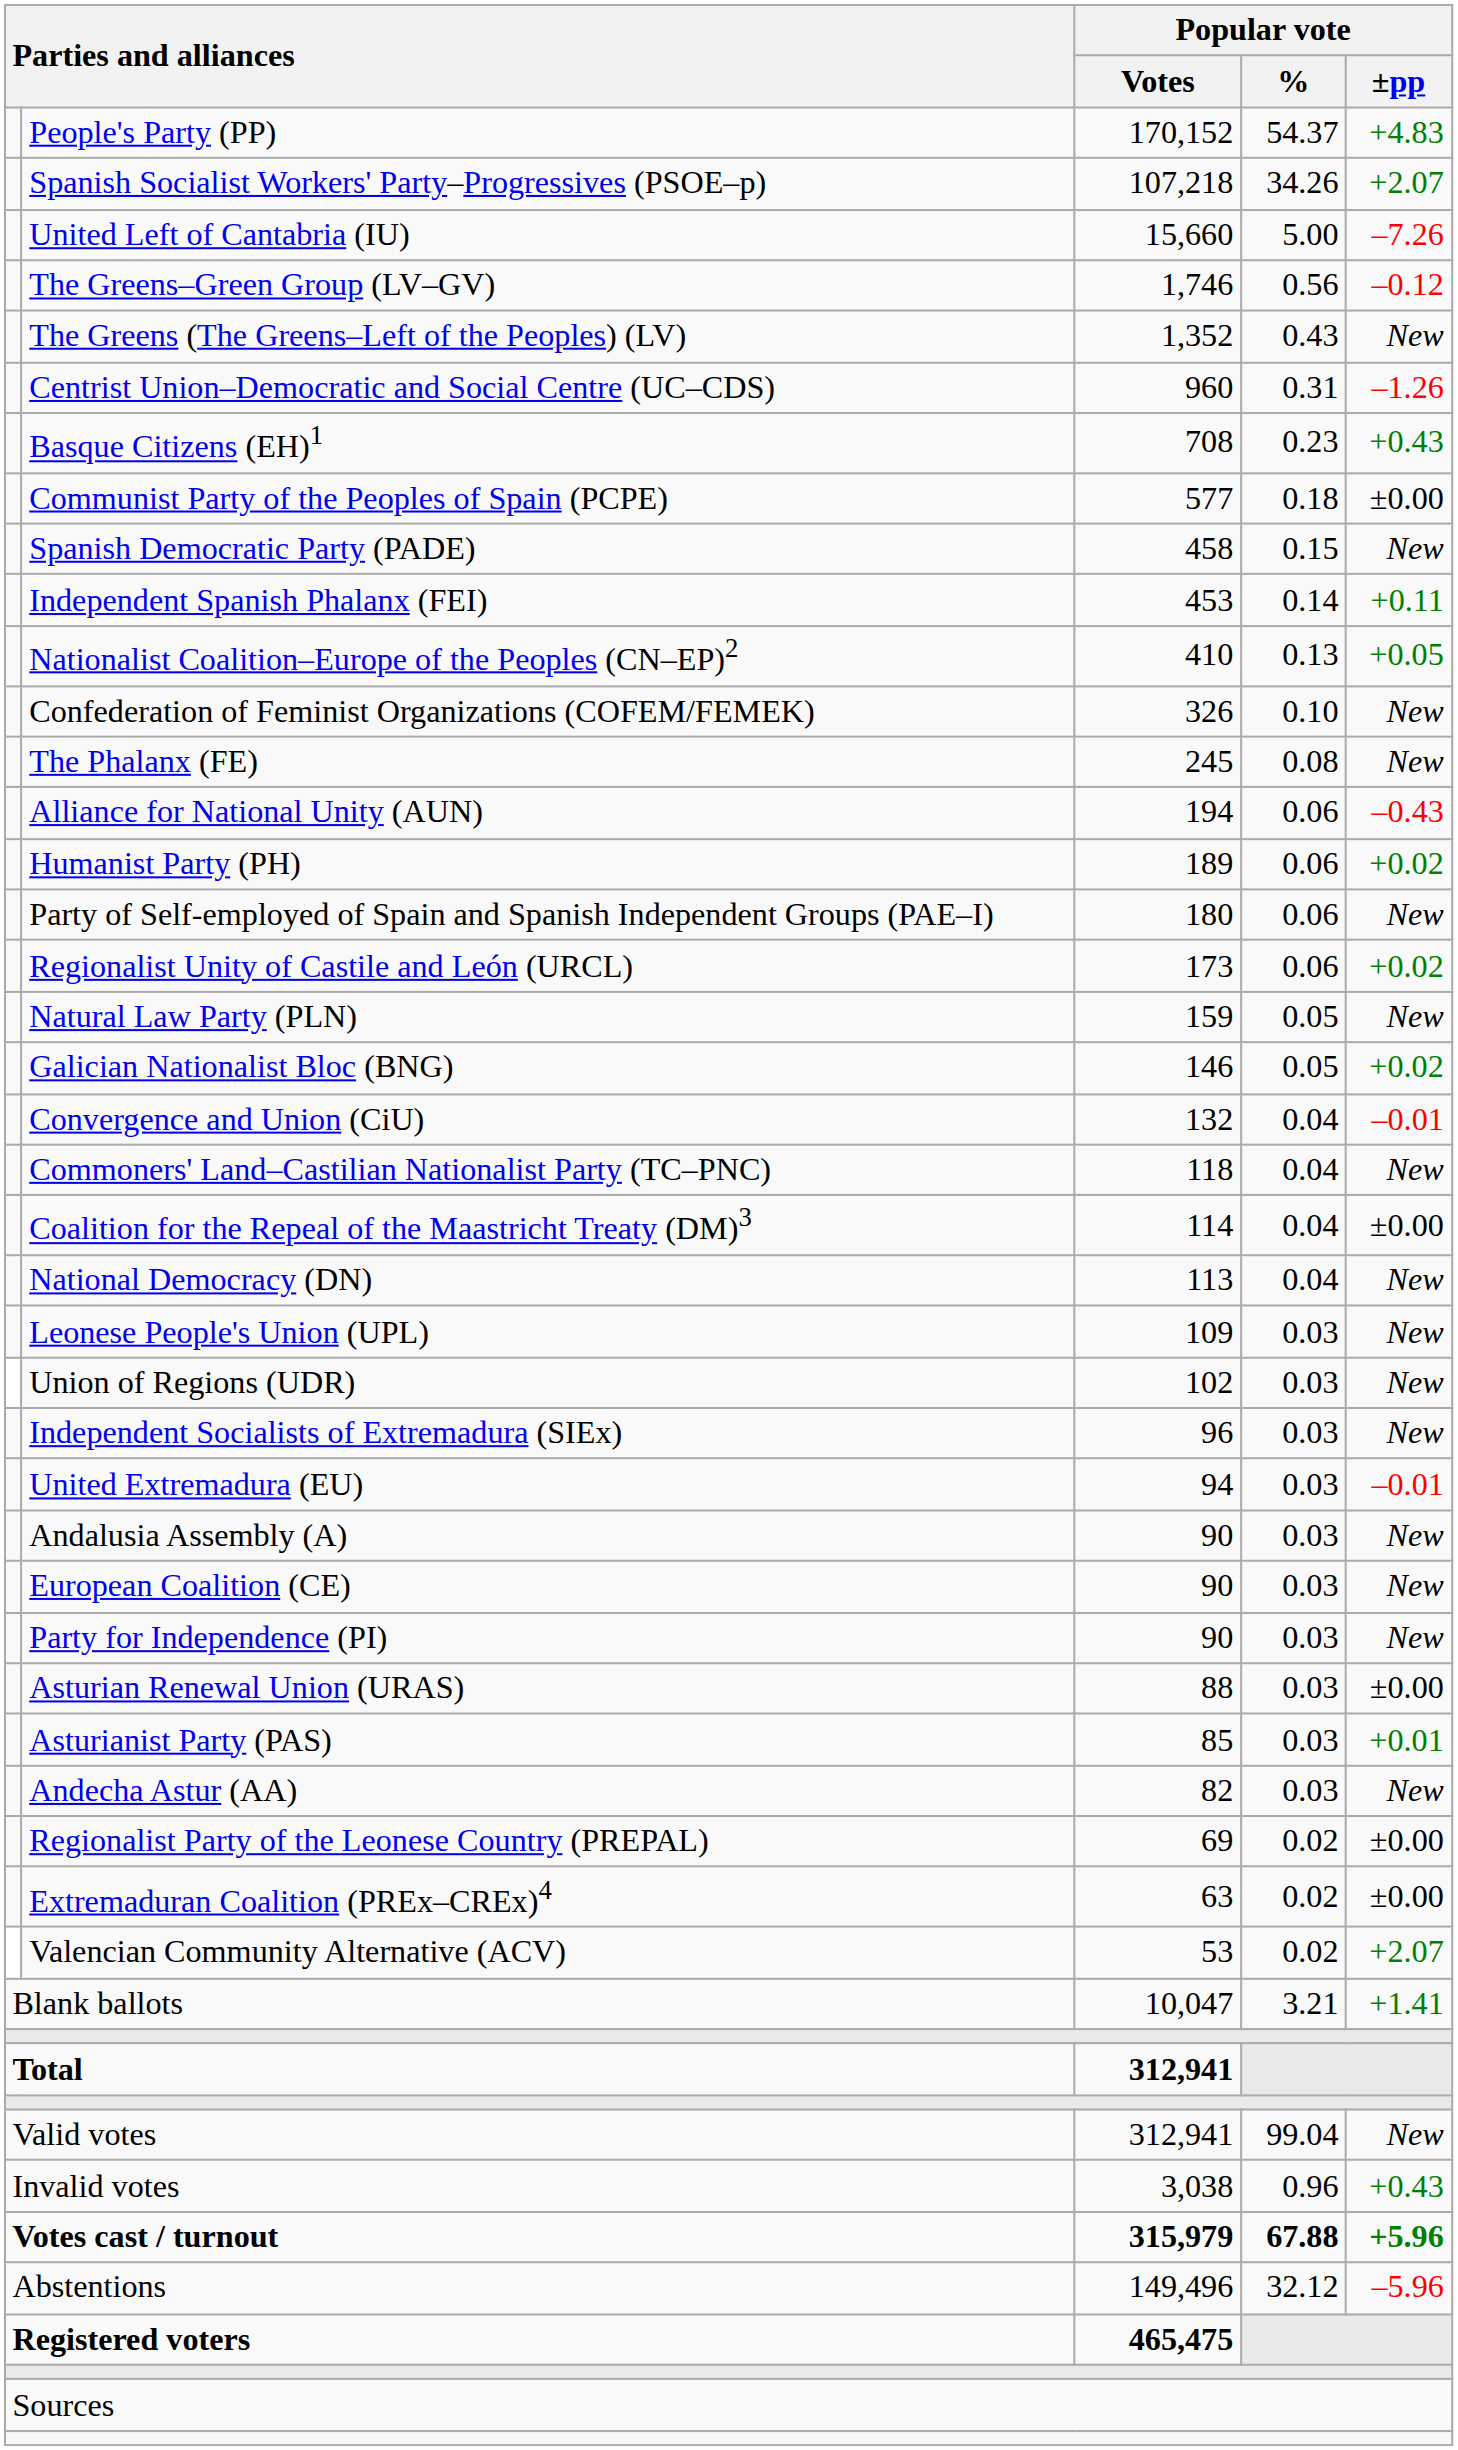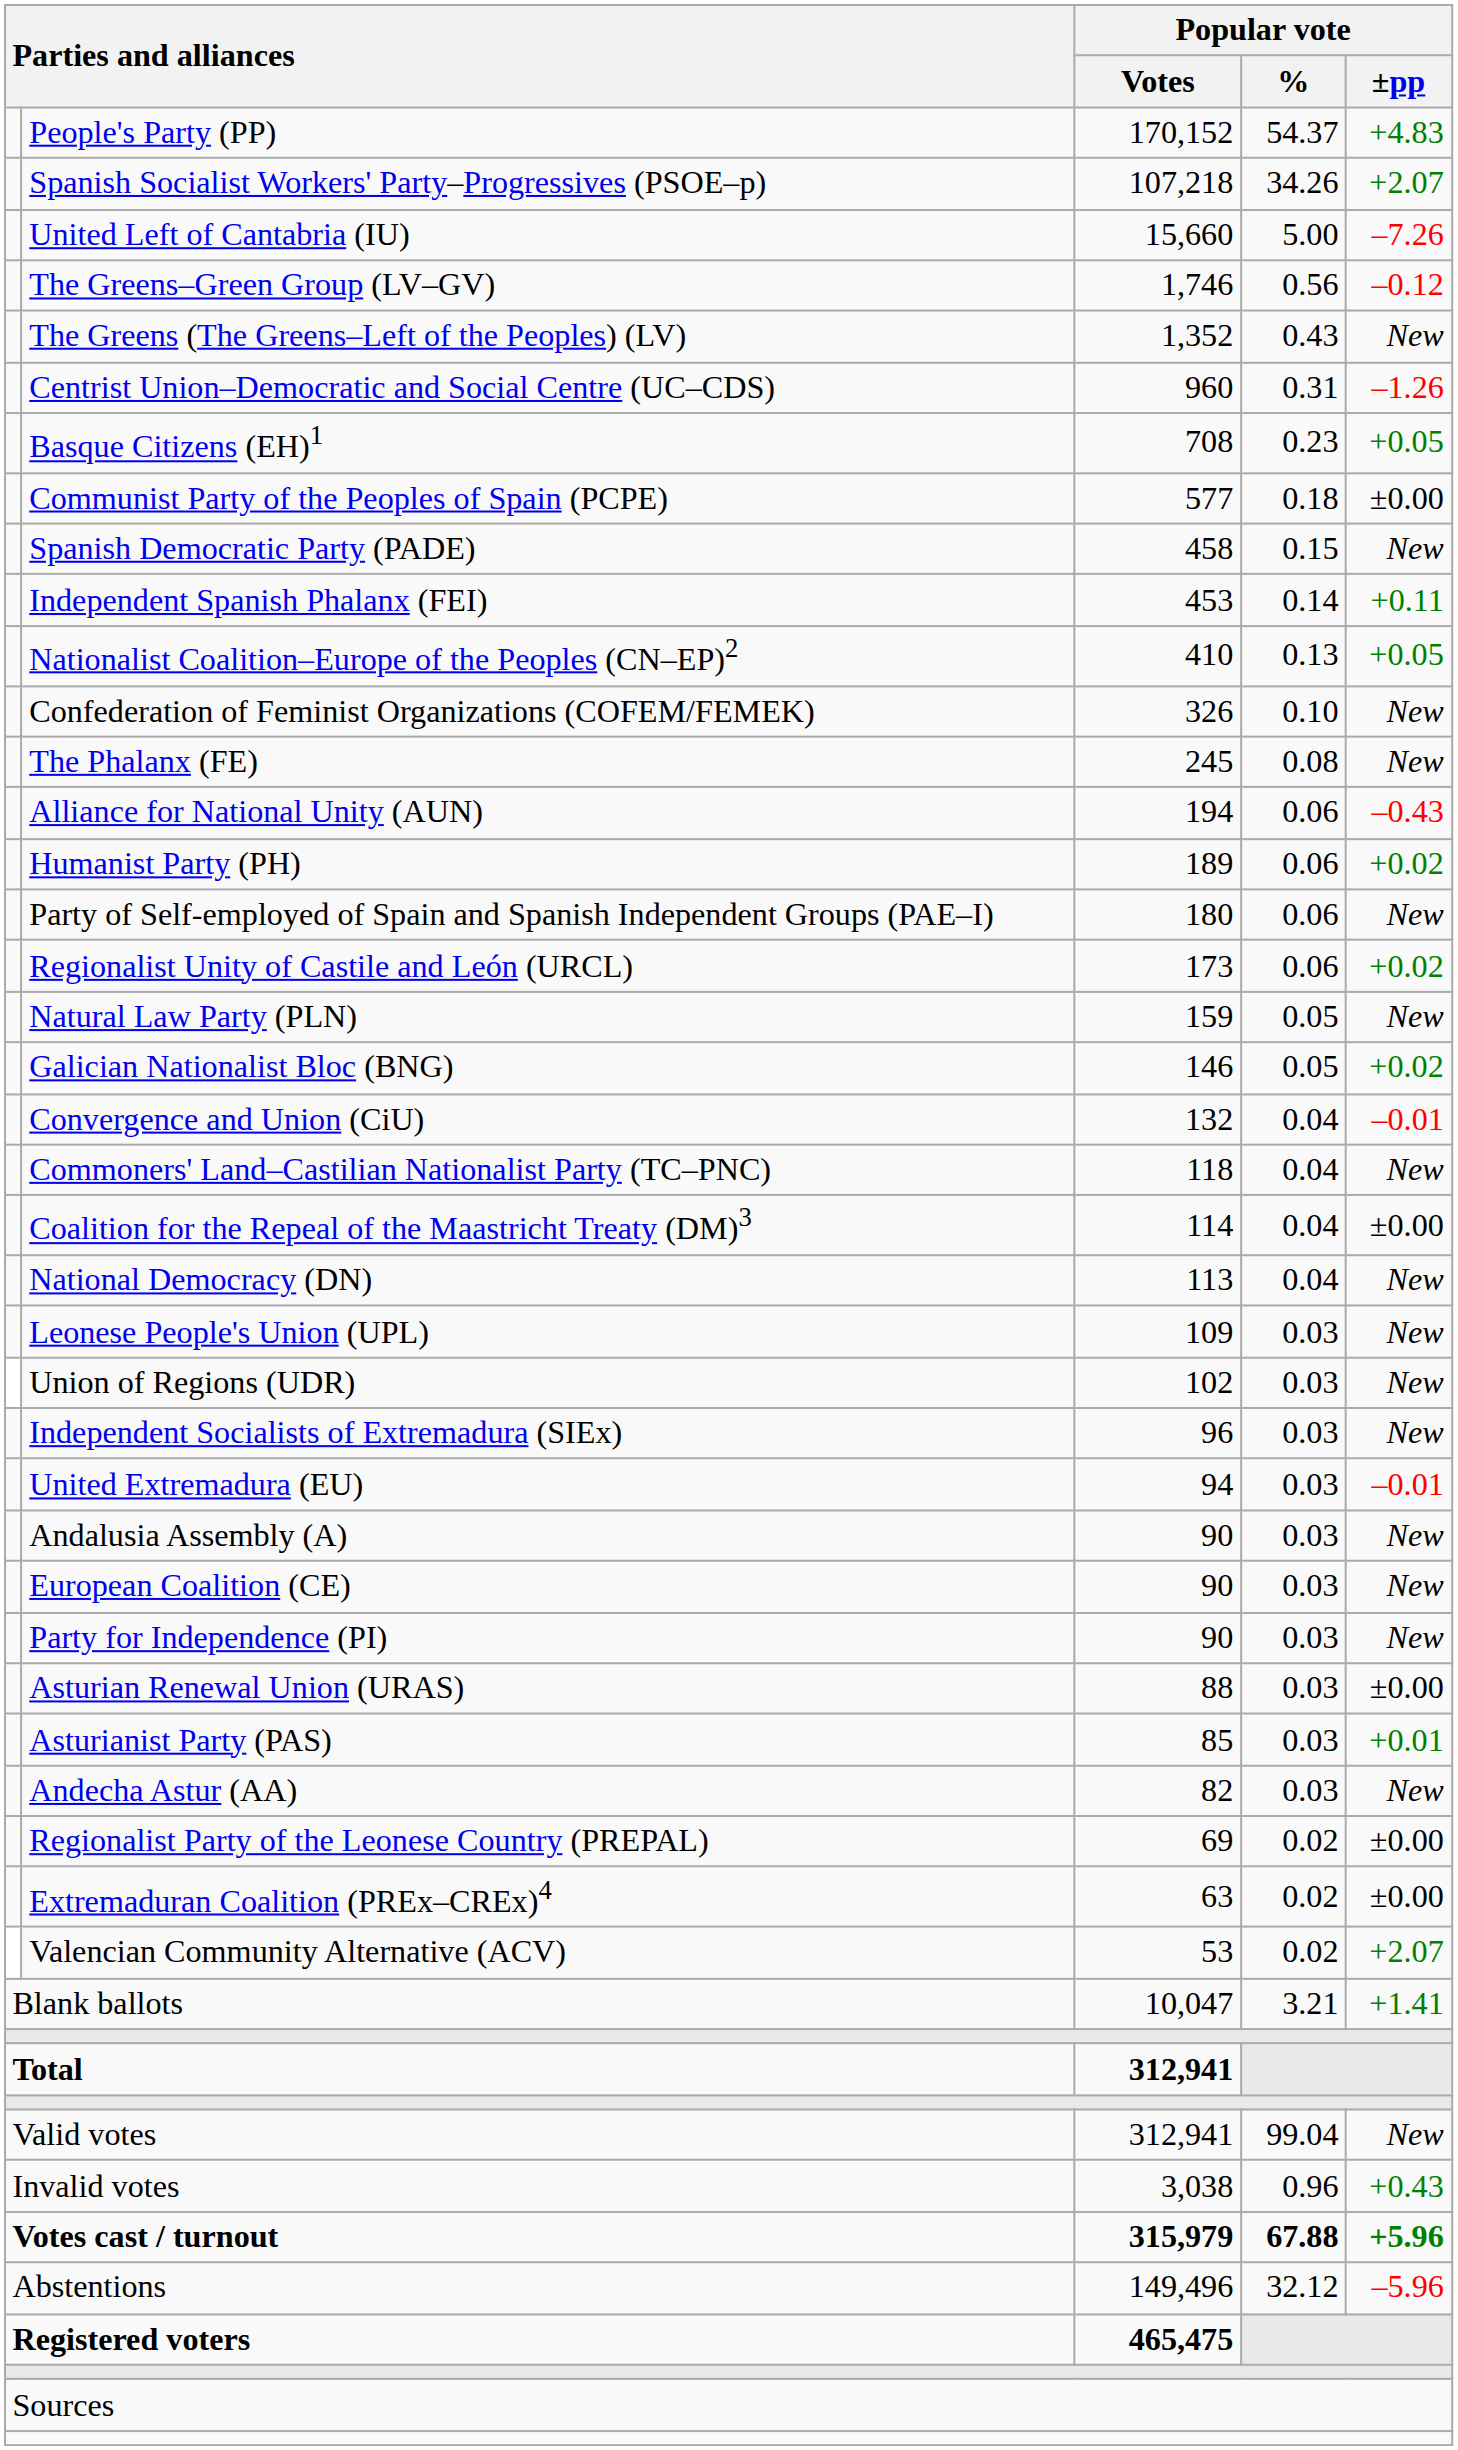(1407, 442) +0.43 -> (1407, 442) +0.05
